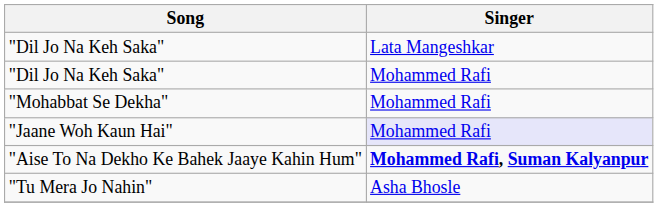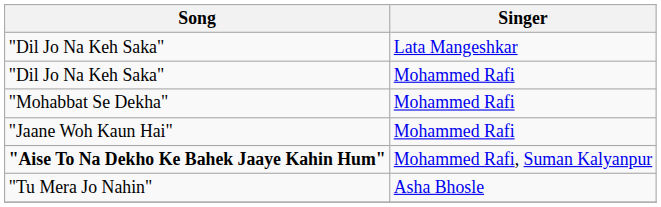(431, 131) lavender background -> (454, 131) no background
(185, 159) normal -> (197, 159) bold
(509, 159) bold -> (523, 159) normal
